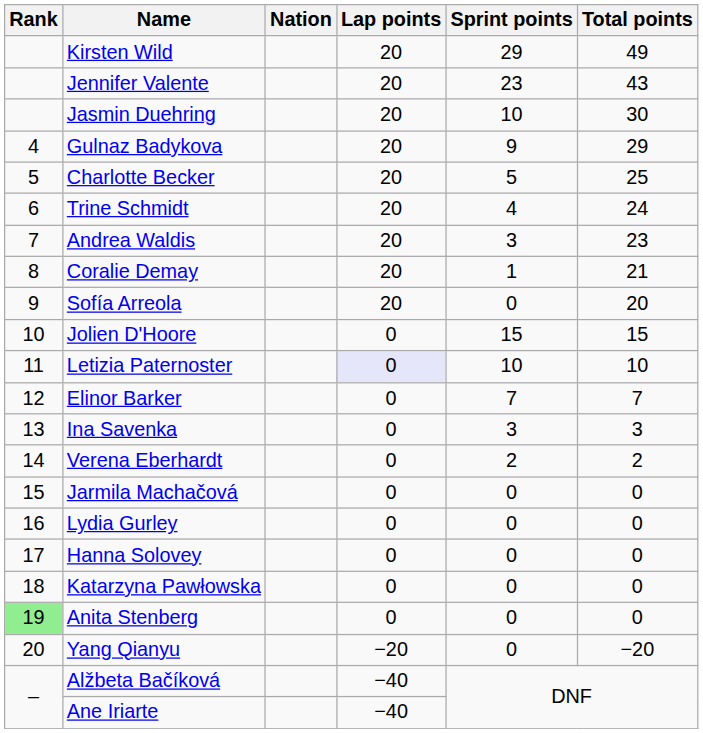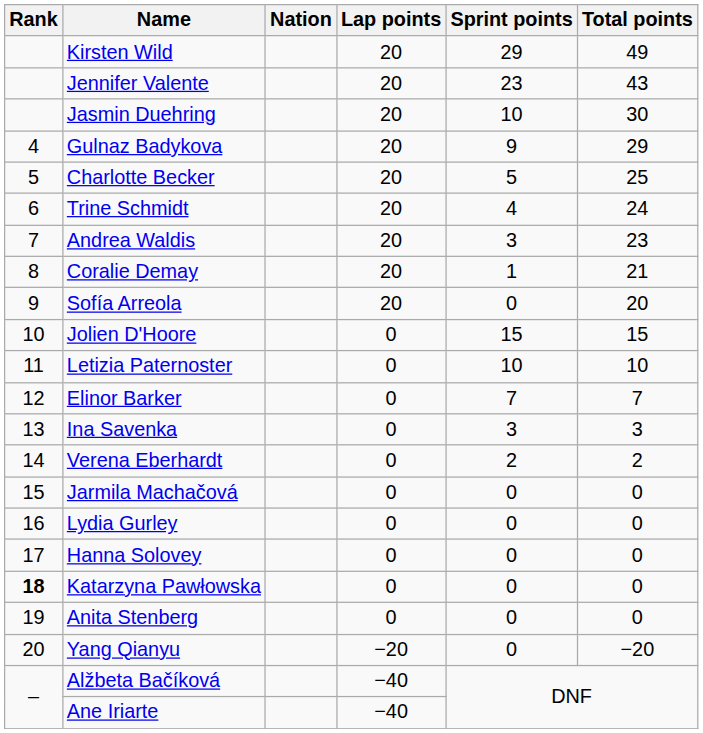(391, 366) lavender background -> (391, 366) no background
(33, 586) normal -> (33, 586) bold
(33, 618) lightgreen background -> (33, 618) no background
